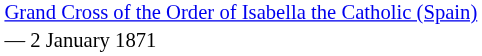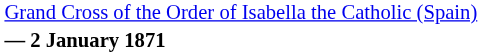(80, 40) normal -> (85, 40) bold
